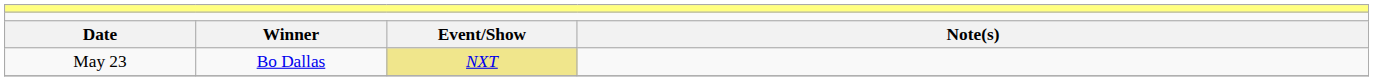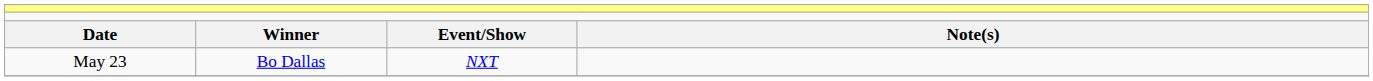(482, 61) khaki background -> (482, 61) no background
